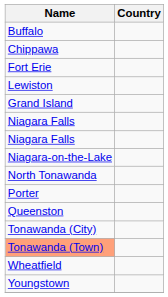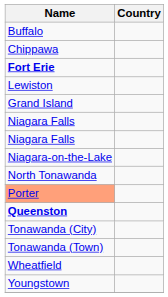(30, 67) normal -> (31, 67) bold
(23, 193) no background -> (23, 193) lightsalmon background
(36, 211) normal -> (37, 211) bold
(56, 247) lightsalmon background -> (56, 247) no background
